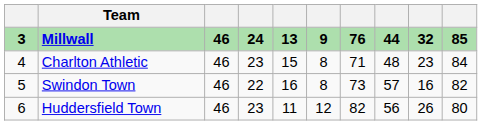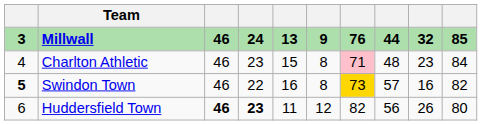(357, 62) no background -> (357, 62) pink background
(21, 85) normal -> (21, 85) bold
(357, 85) no background -> (357, 85) gold background
(221, 108) normal -> (221, 108) bold
(255, 108) normal -> (255, 108) bold
